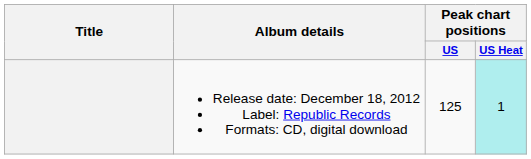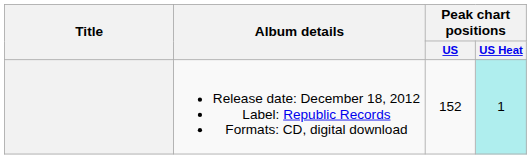(450, 106) 125 -> (450, 106) 152
